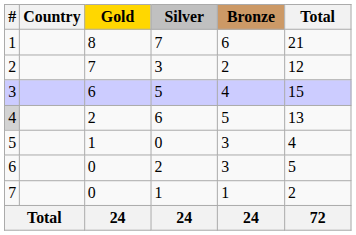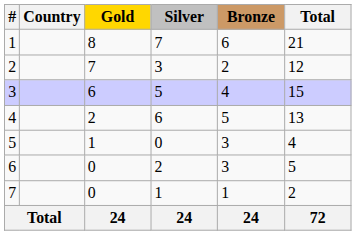(12, 117) lightgrey background -> (12, 117) no background
